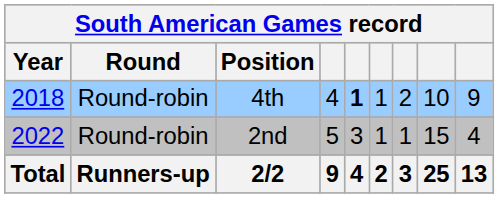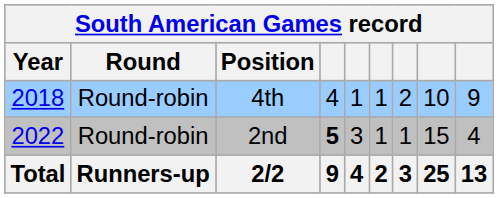(357, 99) bold -> (357, 99) normal
(332, 137) normal -> (332, 137) bold
